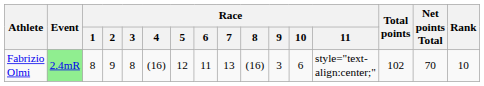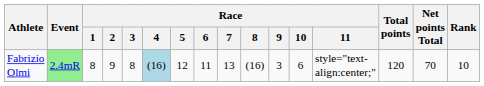(156, 65) no background -> (156, 65) lightblue background
(396, 65) 102 -> (396, 65) 120
